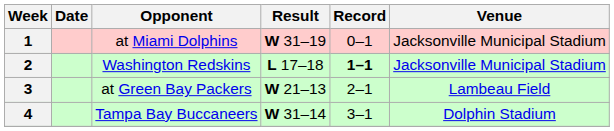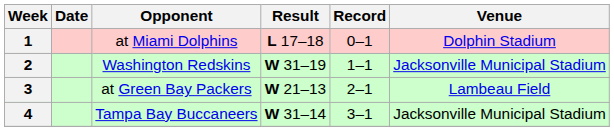(295, 41) W 31–19 -> (295, 41) L 17–18
(499, 41) Jacksonville Municipal Stadium -> (499, 41) Dolphin Stadium
(295, 65) L 17–18 -> (295, 65) W 31–19
(360, 65) bold -> (360, 65) normal
(499, 114) Dolphin Stadium -> (499, 114) Jacksonville Municipal Stadium
